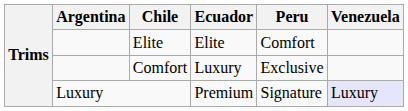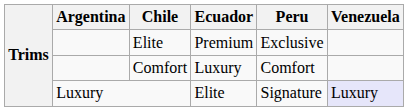(210, 42) Elite -> (224, 42) Premium
(288, 42) Comfort -> (292, 42) Exclusive
(292, 67) Exclusive -> (288, 67) Comfort
(224, 93) Premium -> (210, 93) Elite
